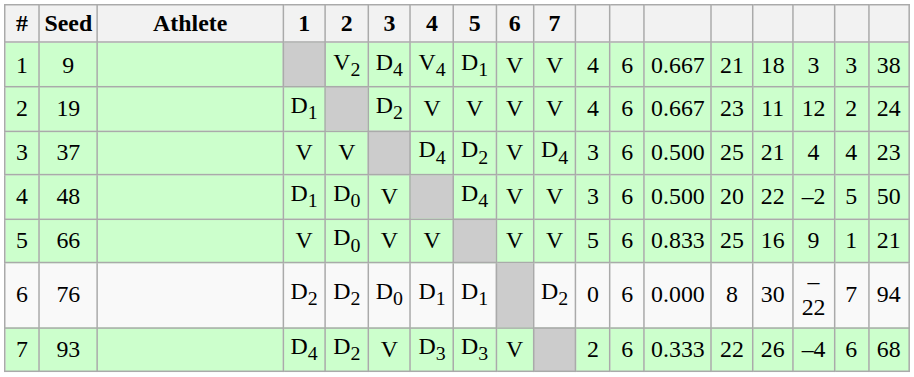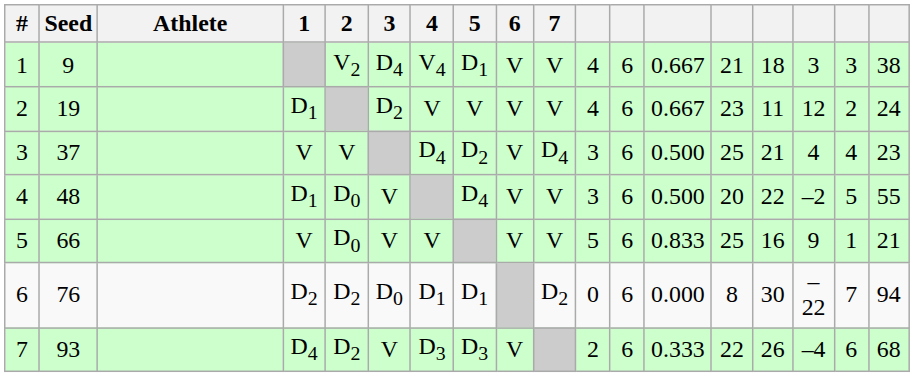(889, 196) 50 -> (889, 196) 55
